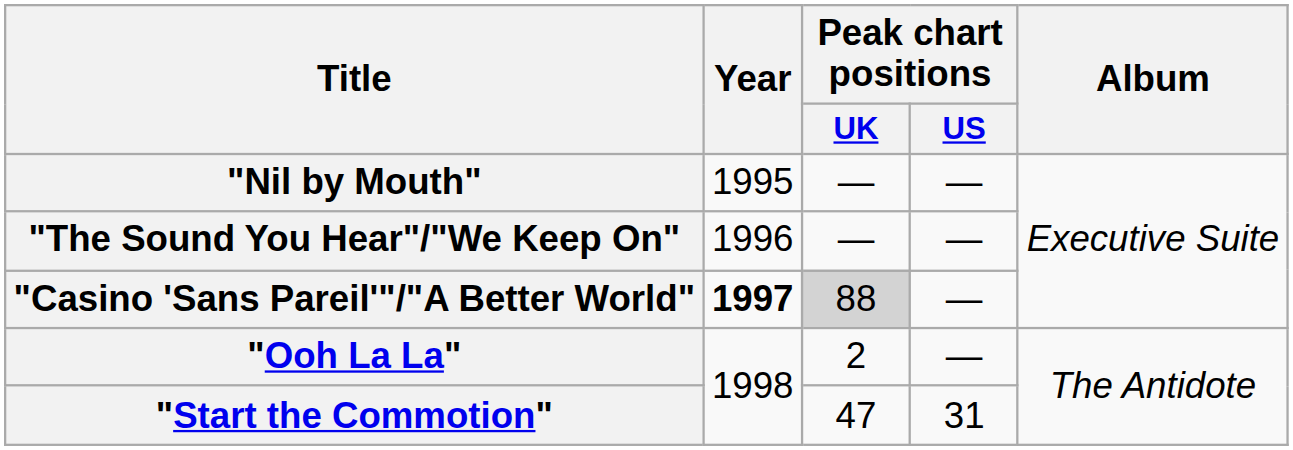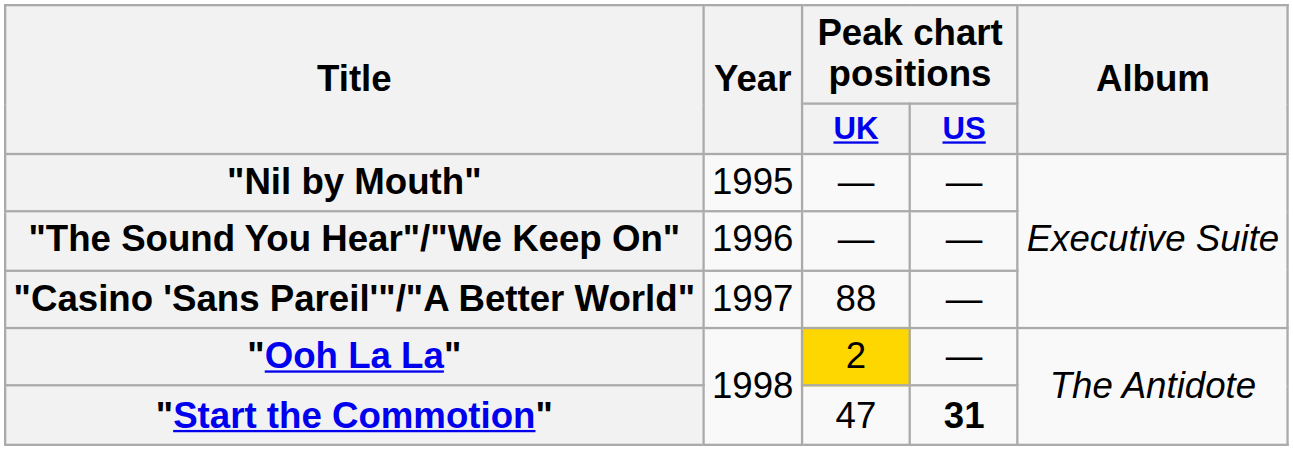(753, 298) bold -> (753, 298) normal
(856, 298) lightgrey background -> (856, 298) no background
(856, 356) no background -> (856, 356) gold background
(964, 414) normal -> (964, 414) bold
